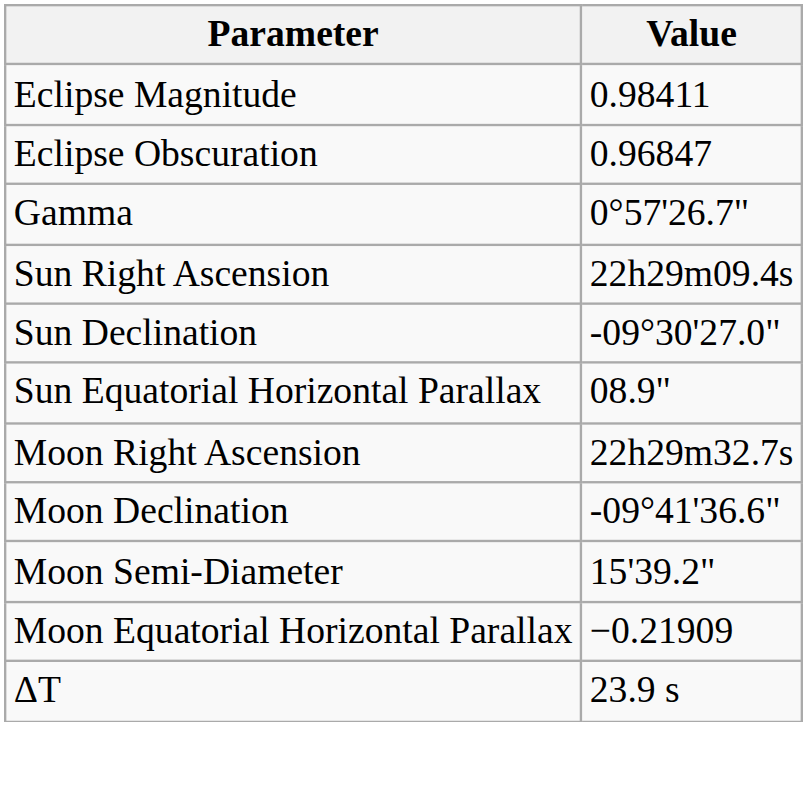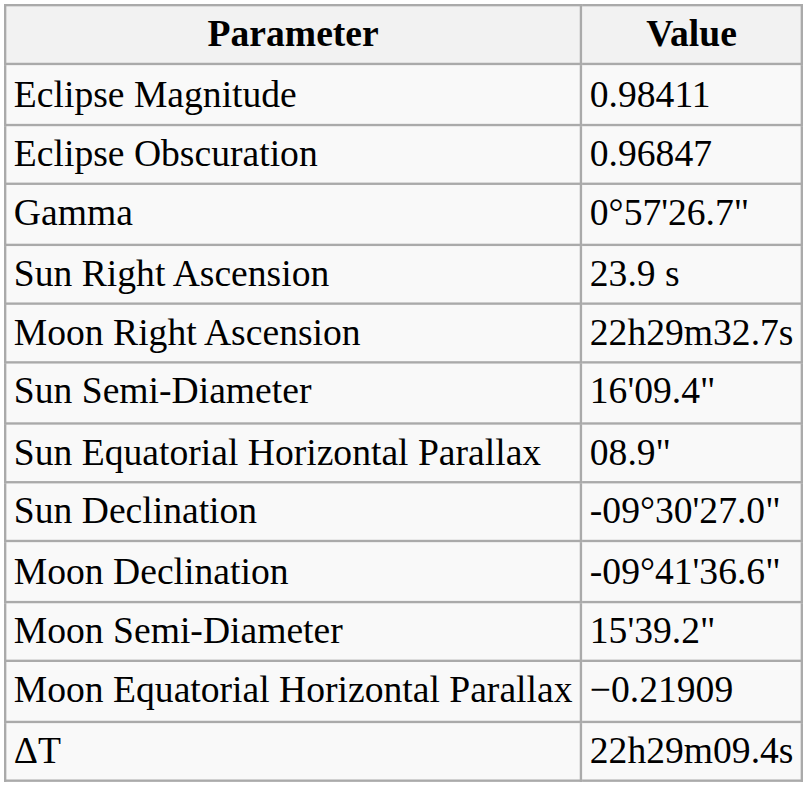(692, 272) 22h29m09.4s -> (635, 272) 23.9 s
rows swapped: (136, 332) <-> (187, 451)
+ row: (163, 392)
(635, 690) 23.9 s -> (692, 749) 22h29m09.4s
